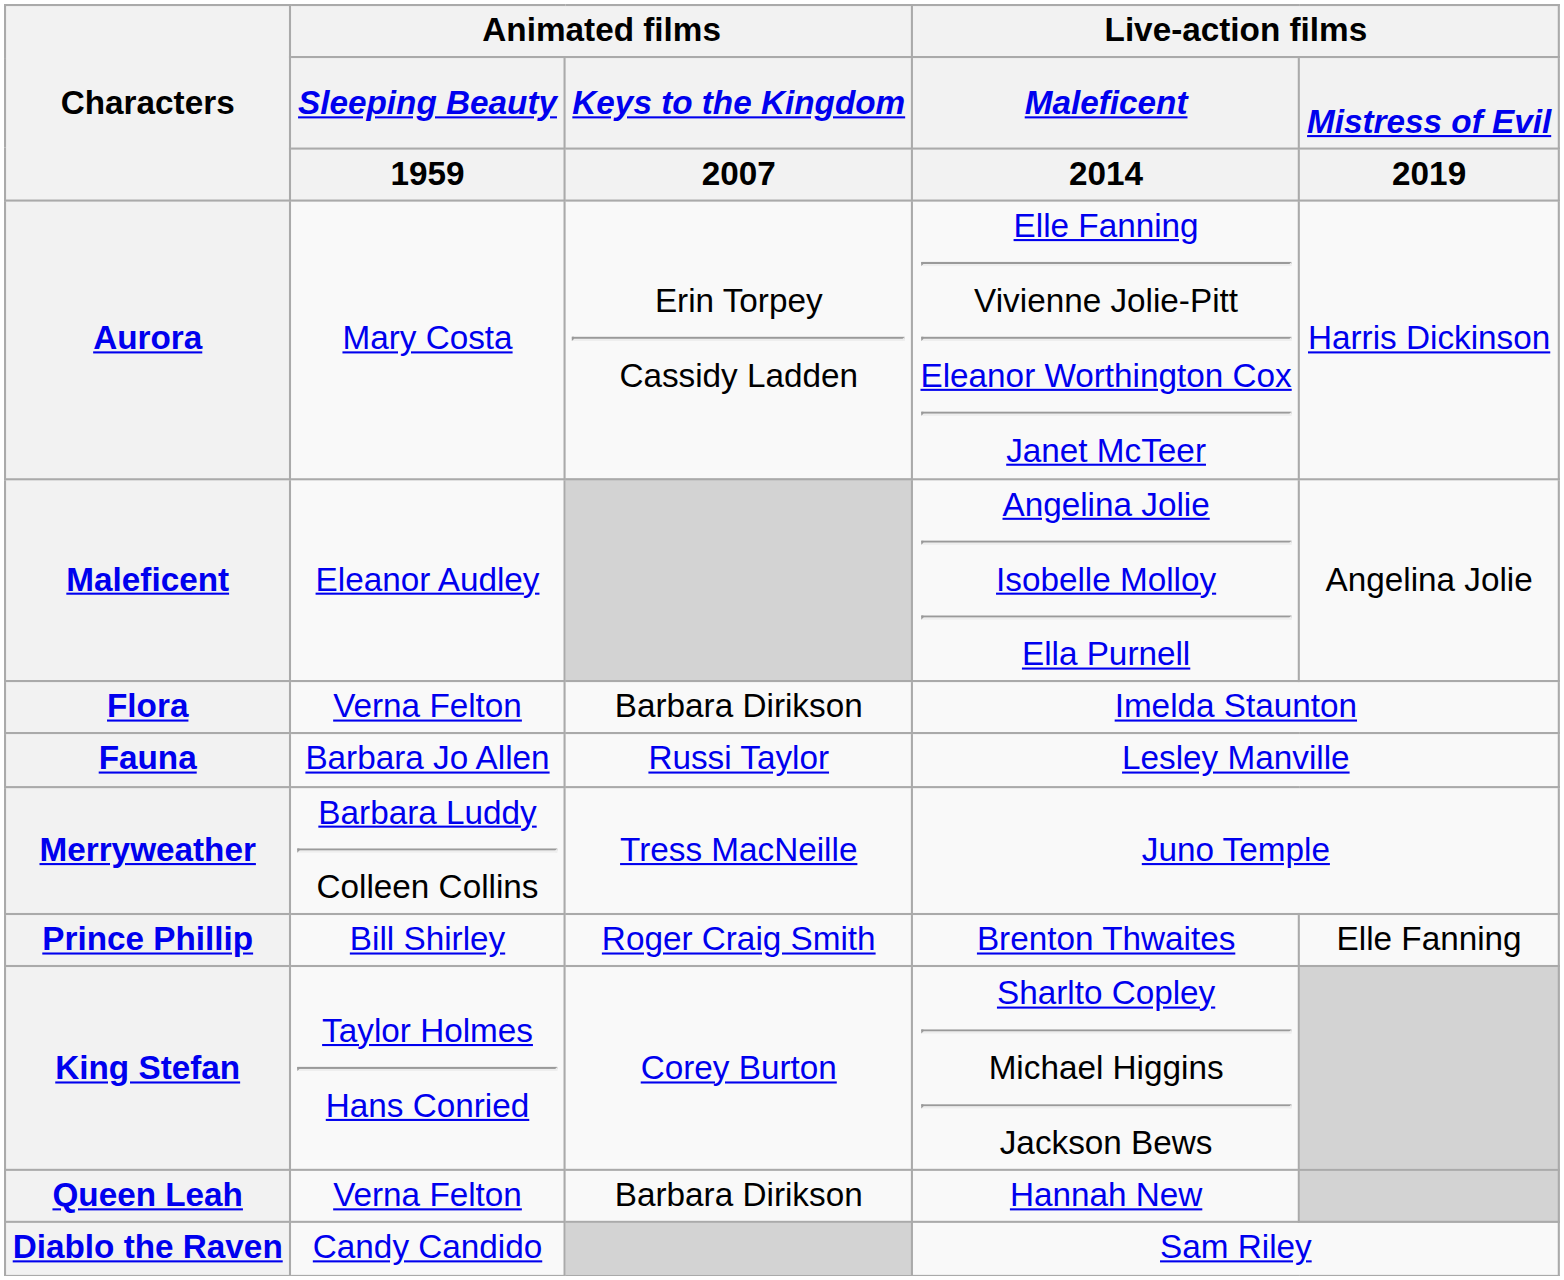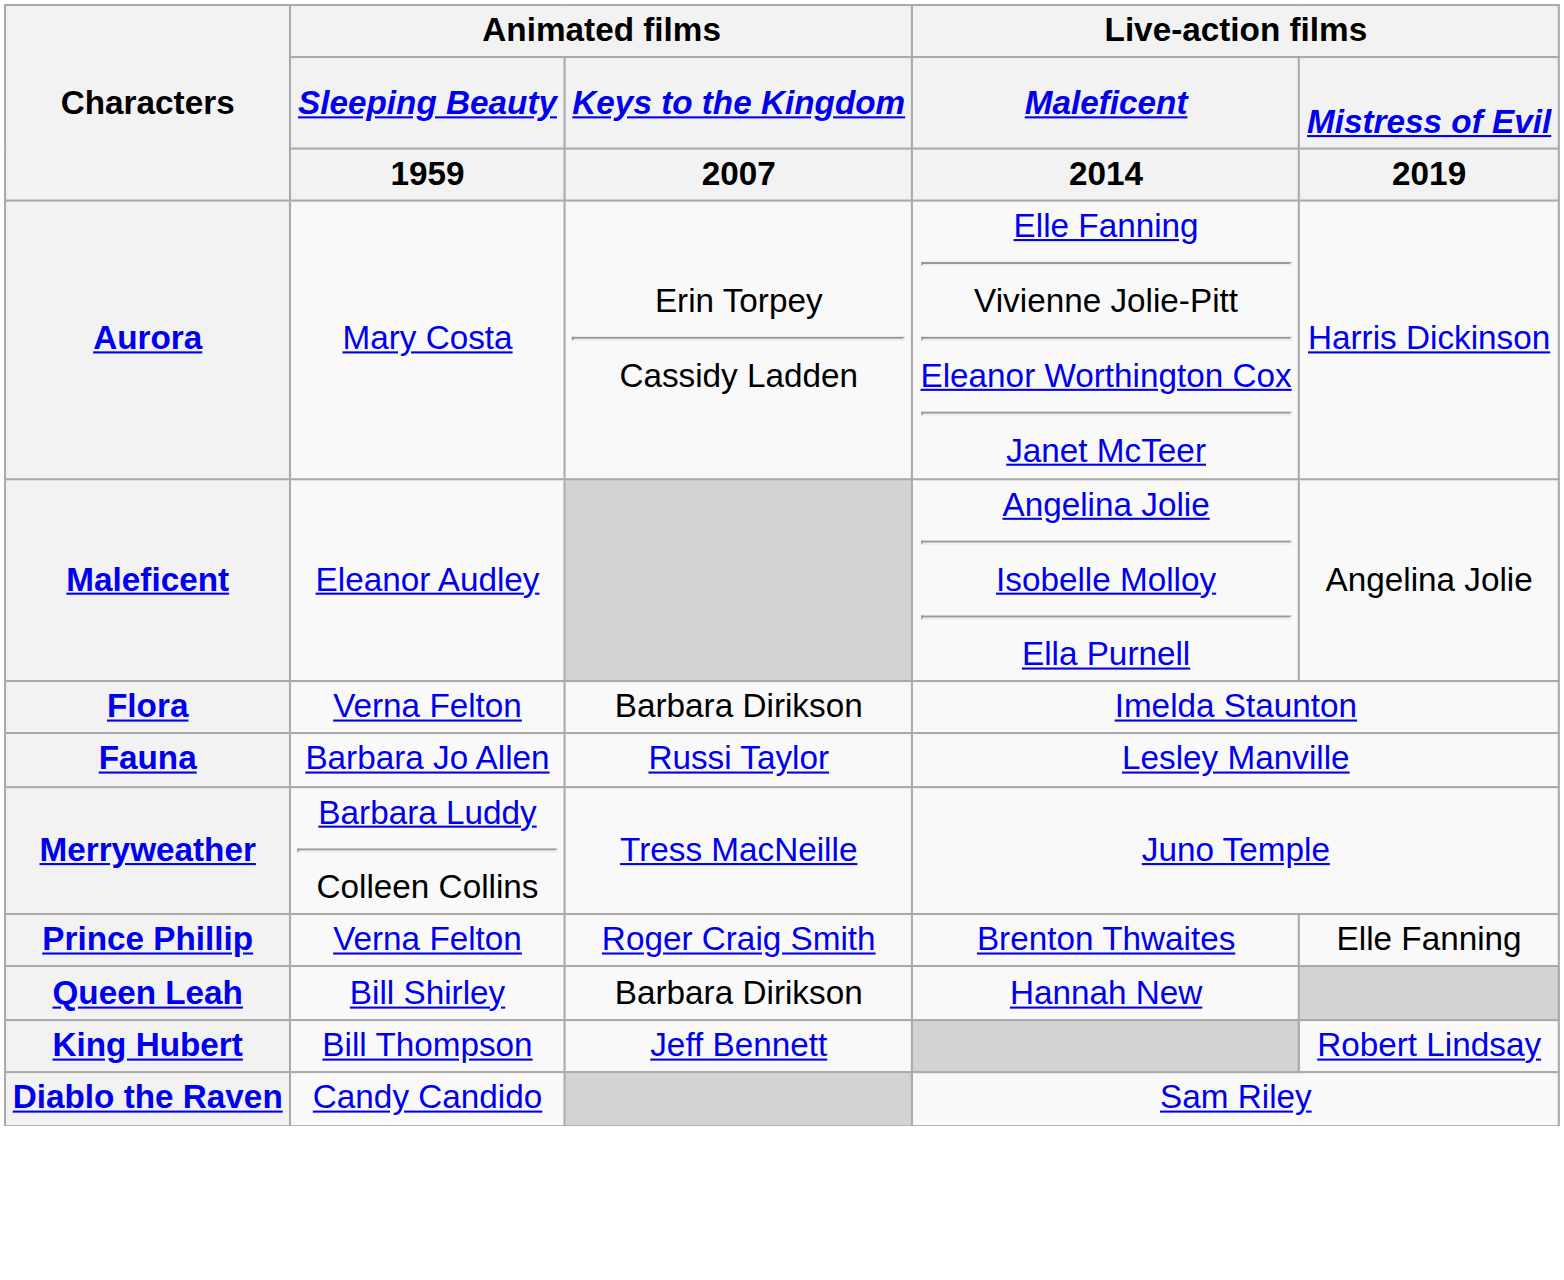(428, 939) Bill Shirley -> (428, 939) Verna Felton
- row: (148, 1067)
(428, 1195) Verna Felton -> (428, 992) Bill Shirley
+ row: (148, 1045)
